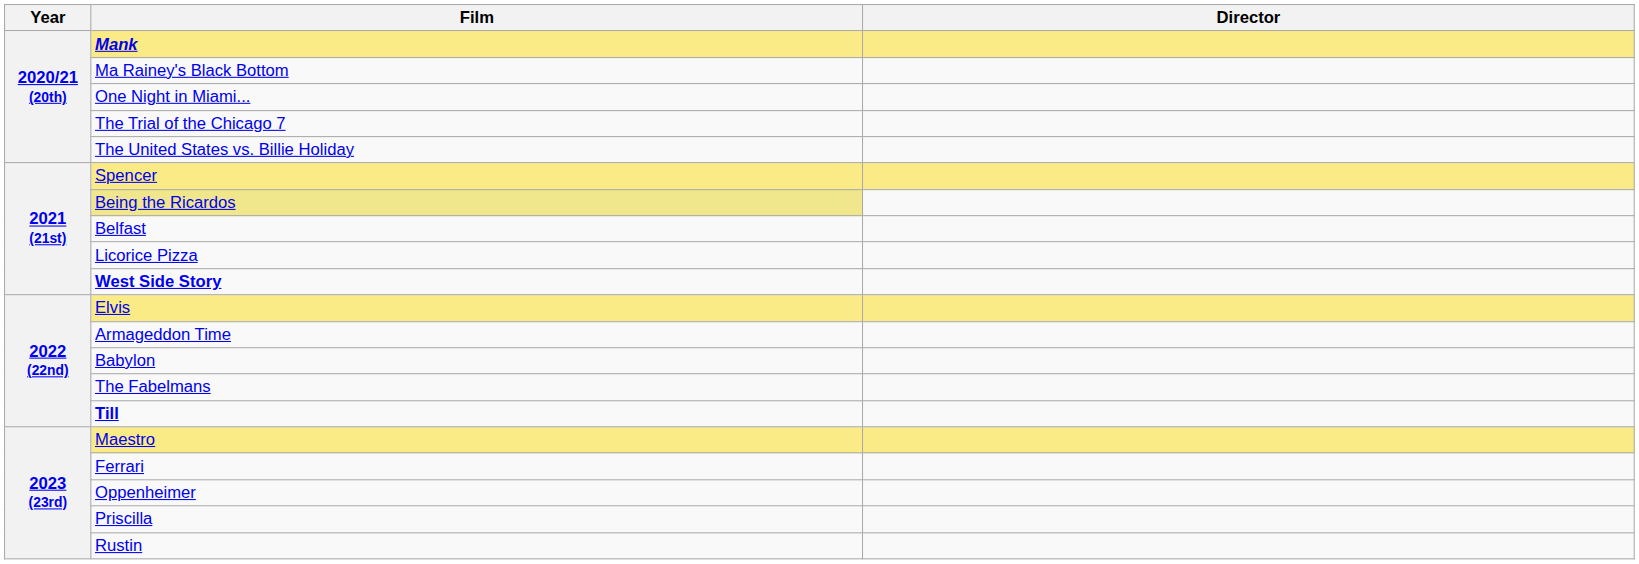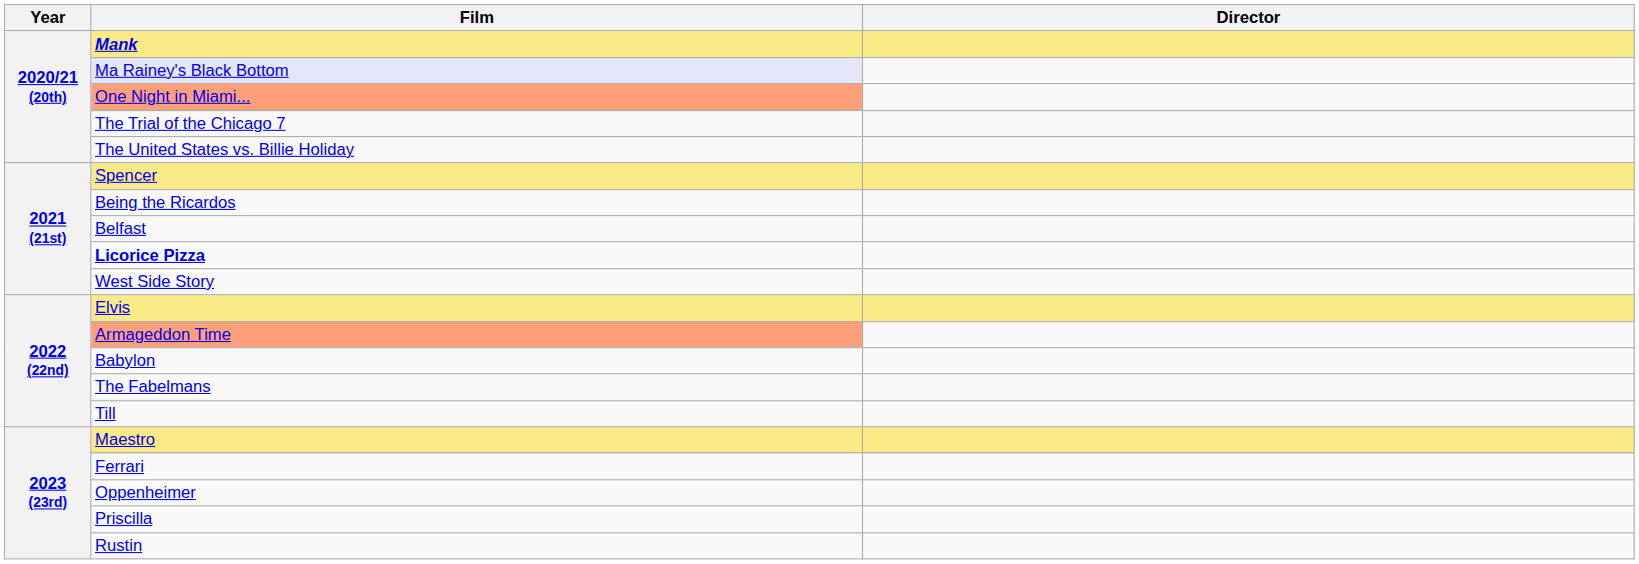(192, 70) no background -> (192, 70) lavender background
(173, 96) no background -> (173, 96) lightsalmon background
(165, 202) khaki background -> (165, 202) no background
(146, 255) normal -> (150, 255) bold
(158, 281) bold -> (155, 281) normal
(163, 334) no background -> (163, 334) lightsalmon background
(107, 413) bold -> (105, 413) normal
